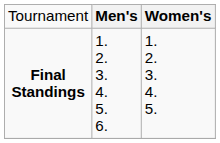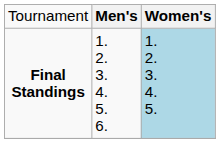(151, 74) no background -> (151, 74) lightblue background
